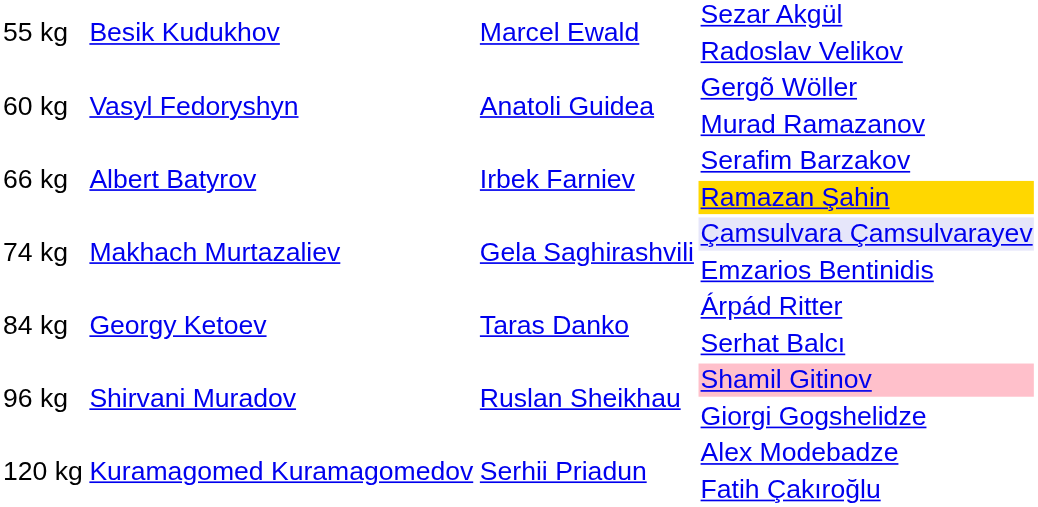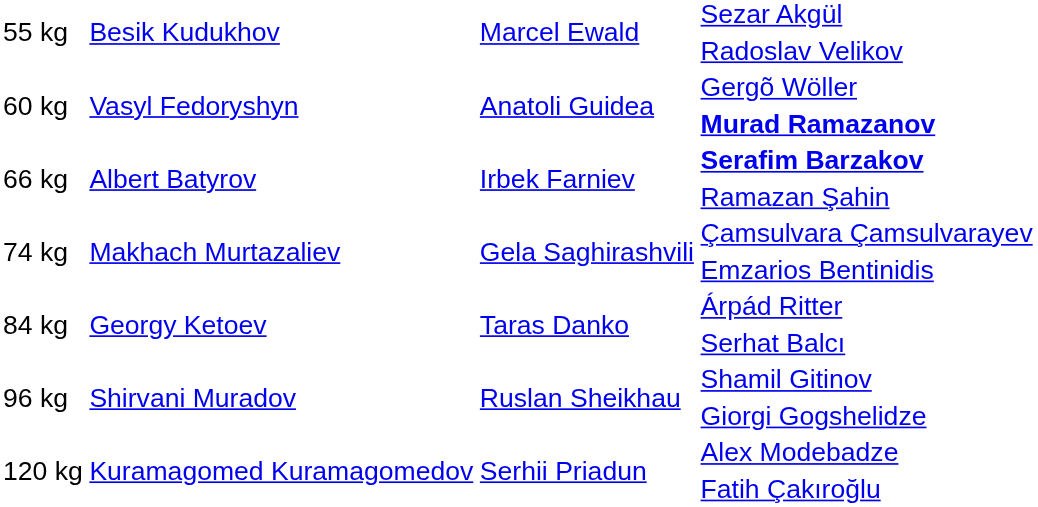(813, 124) normal -> (818, 124) bold
(805, 160) normal -> (812, 160) bold
(795, 197) gold background -> (795, 197) no background
(867, 233) lavender background -> (867, 233) no background
(786, 379) pink background -> (786, 379) no background
